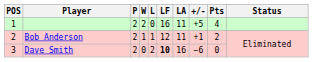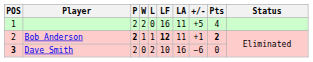(135, 37) normal -> (135, 37) bold
(165, 37) normal -> (165, 37) bold
(217, 37) normal -> (217, 37) bold
(14, 50) normal -> (14, 50) bold
(165, 50) bold -> (165, 50) normal
